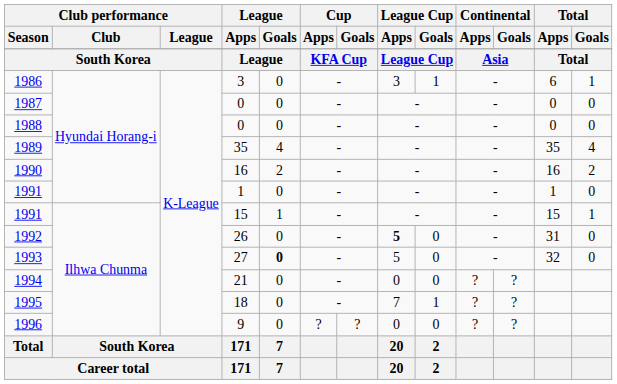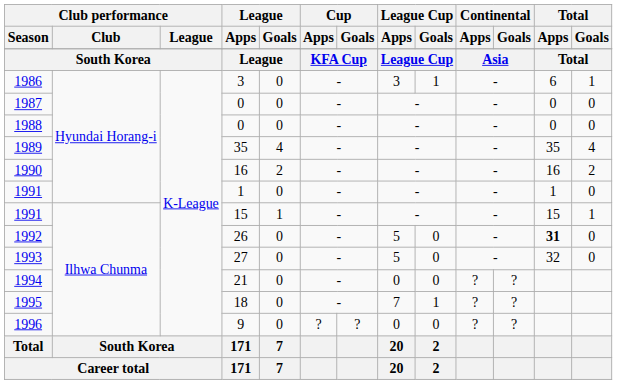(397, 236) bold -> (397, 236) normal
(553, 236) normal -> (553, 236) bold
(280, 258) bold -> (280, 258) normal
